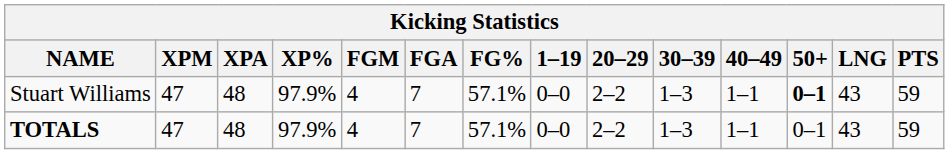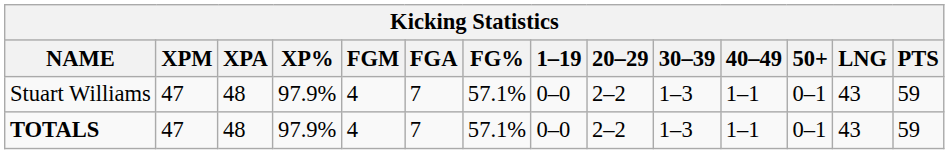(809, 93) bold -> (809, 93) normal
